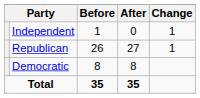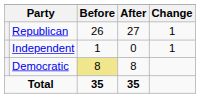rows swapped: (40, 48) <-> (43, 31)
(97, 66) no background -> (97, 66) khaki background
